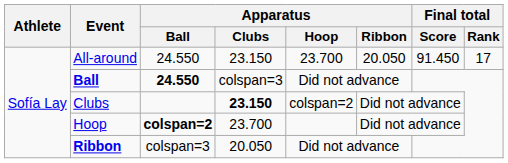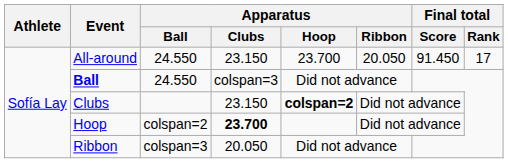(178, 81) bold -> (176, 81) normal
(251, 103) bold -> (246, 103) normal
(321, 103) normal -> (319, 103) bold
(178, 125) bold -> (176, 125) normal
(251, 125) normal -> (246, 125) bold
(97, 147) bold -> (95, 147) normal
